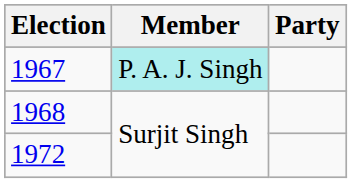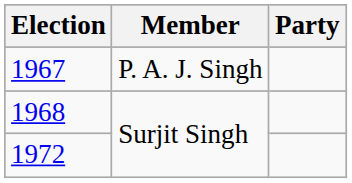(190, 68) paleturquoise background -> (190, 68) no background
